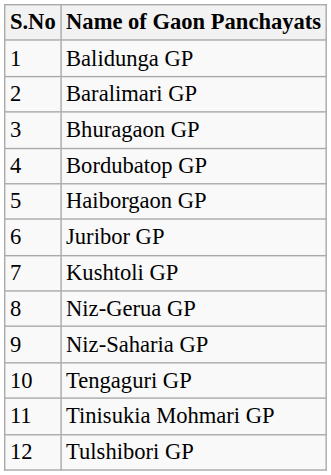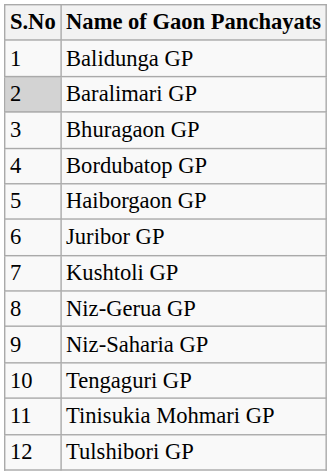(16, 93) no background -> (16, 93) lightgrey background
